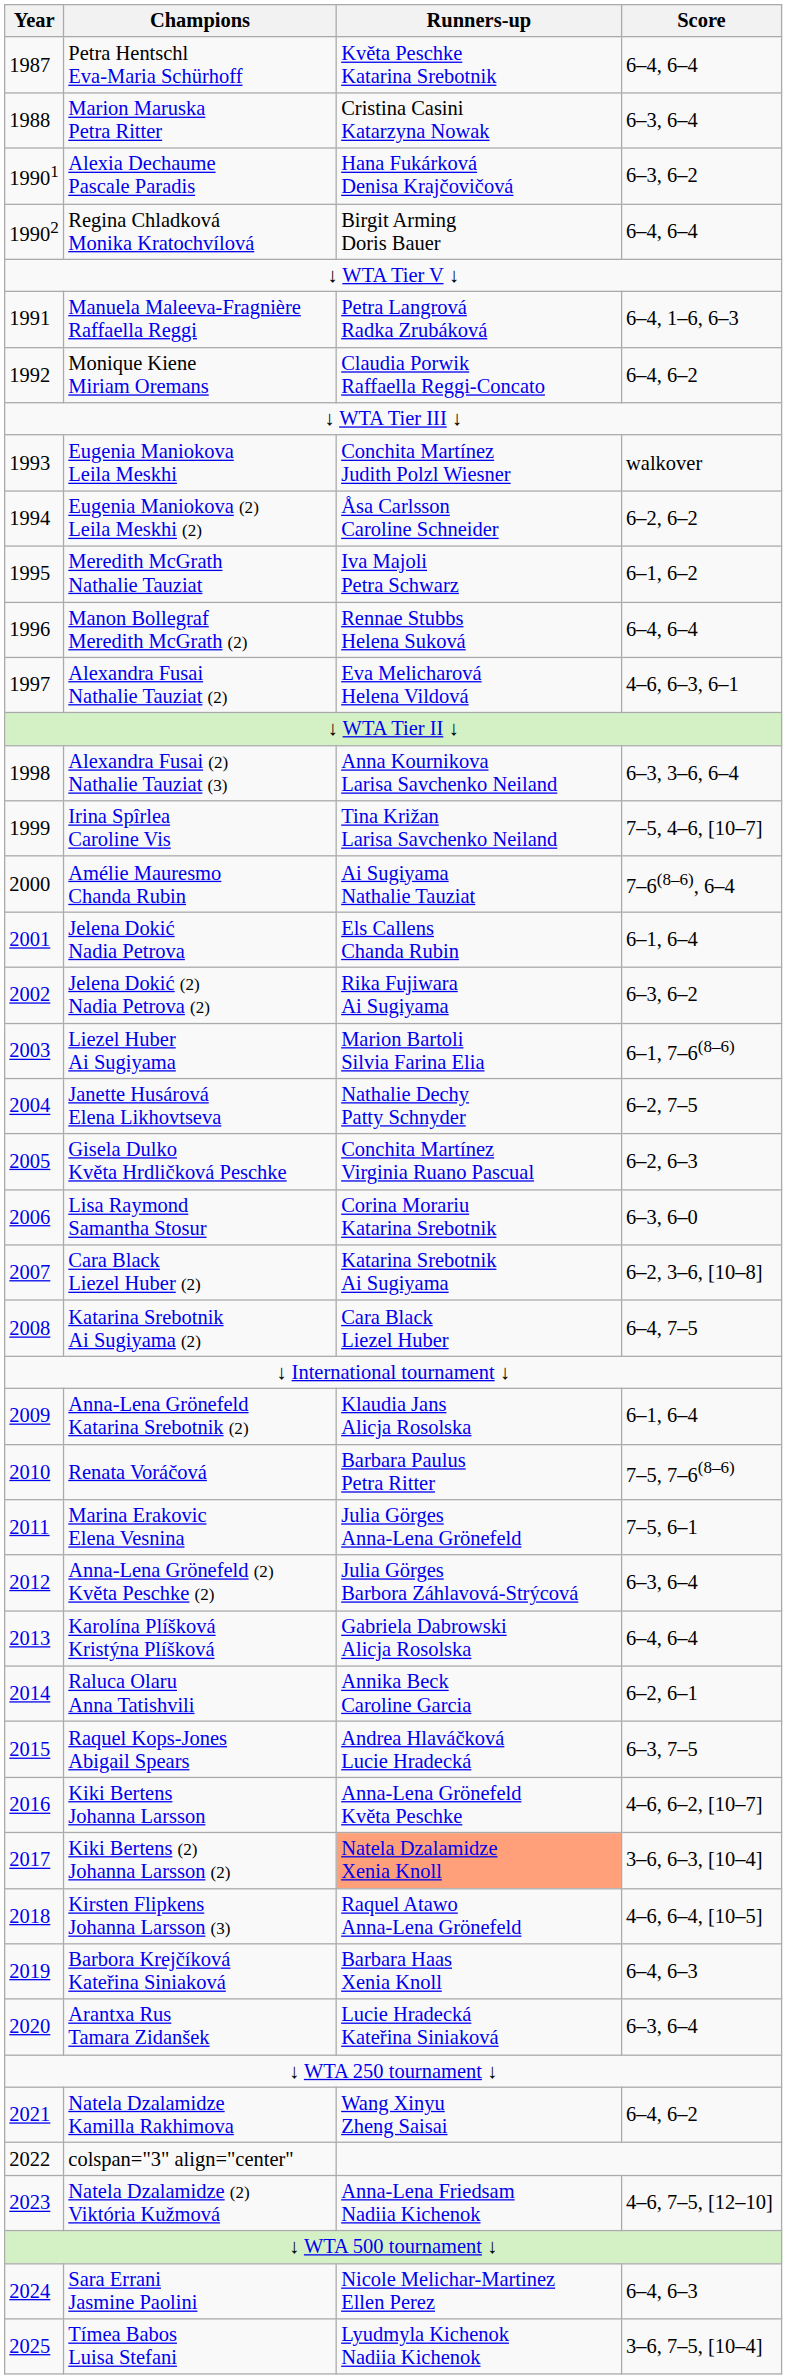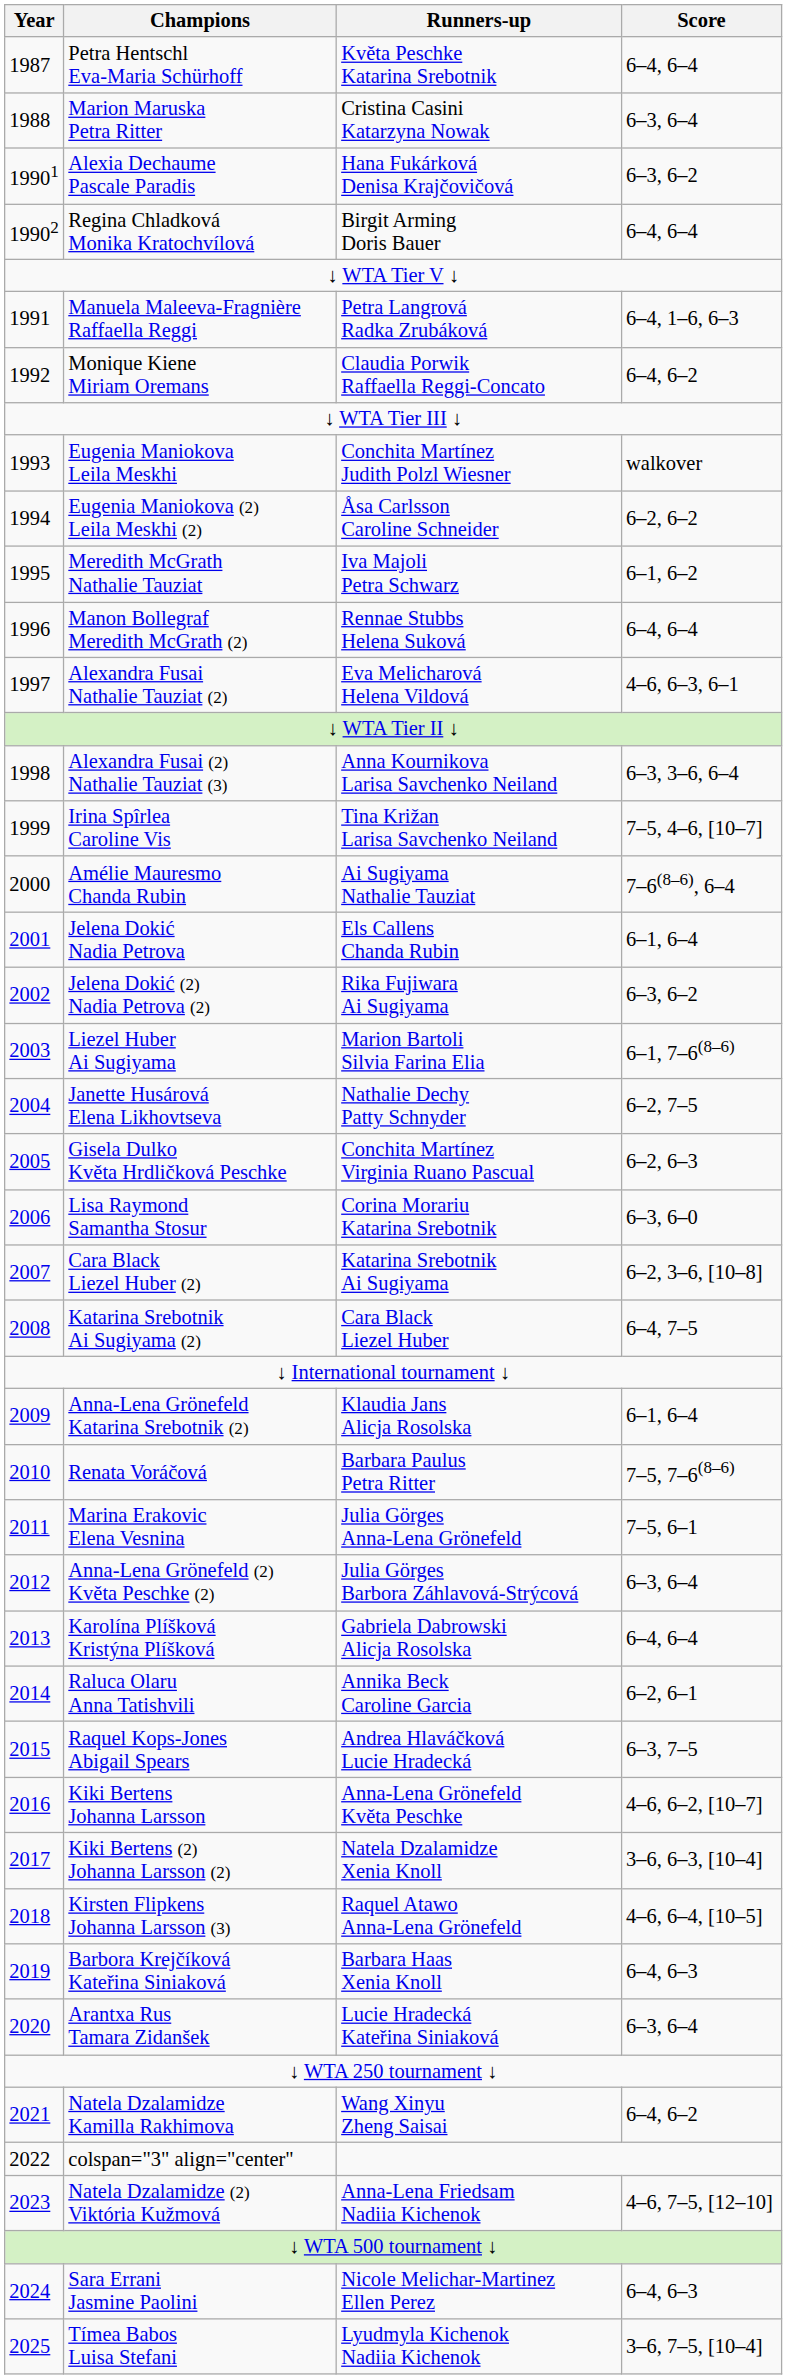(419, 1860) lightsalmon background -> (419, 1860) no background
